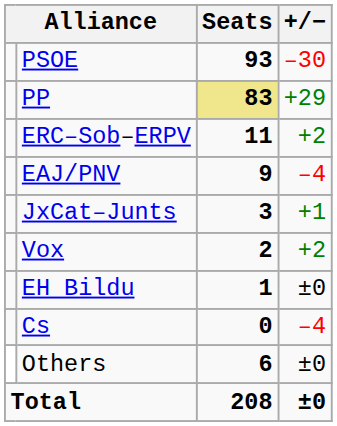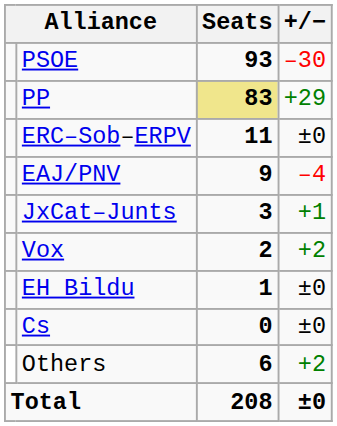(312, 138) +2 -> (312, 138) ±0
(312, 327) –4 -> (312, 327) ±0
(312, 365) ±0 -> (312, 365) +2
